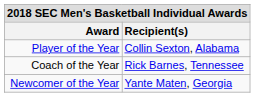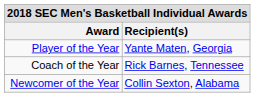(182, 49) Collin Sexton, Alabama -> (178, 49) Yante Maten, Georgia
(178, 84) Yante Maten, Georgia -> (182, 84) Collin Sexton, Alabama
